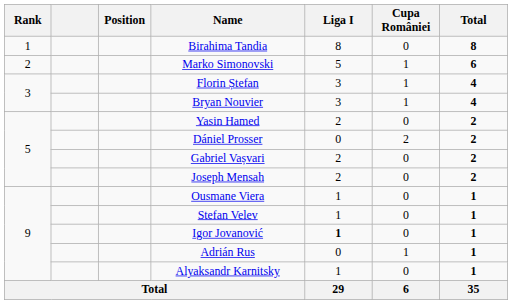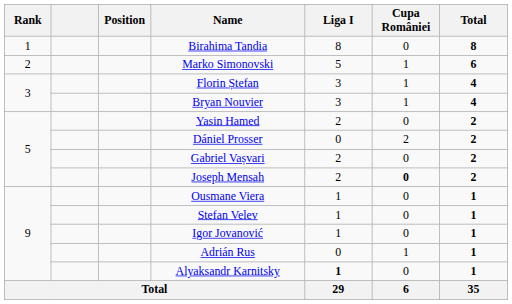(406, 177) normal -> (406, 177) bold
(338, 233) bold -> (338, 233) normal
(338, 271) normal -> (338, 271) bold
